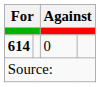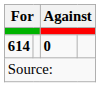(47, 46) normal -> (47, 46) bold
